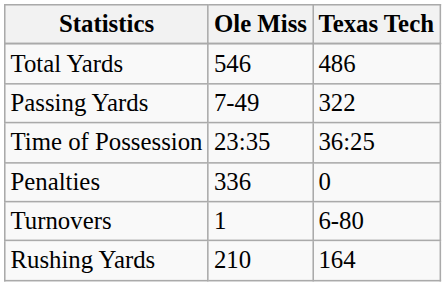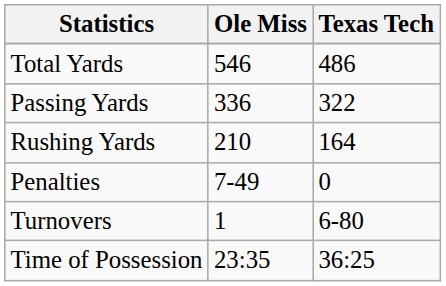(237, 102) 7-49 -> (233, 102) 336
rows swapped: (83, 260) <-> (107, 142)
(233, 181) 336 -> (237, 181) 7-49
